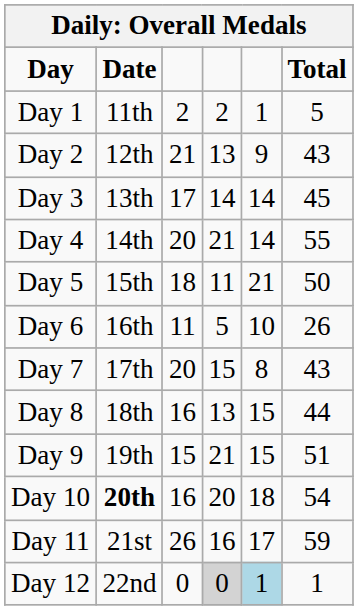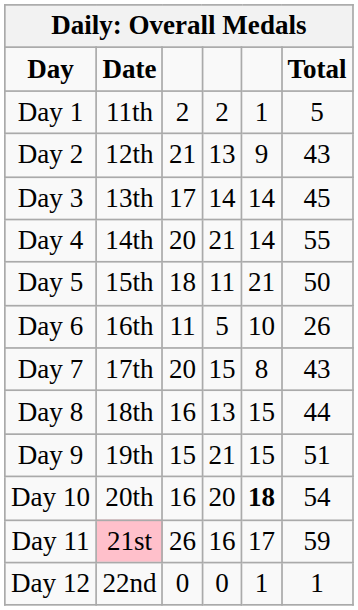(129, 497) bold -> (129, 497) normal
(261, 497) normal -> (261, 497) bold
(129, 540) no background -> (129, 540) pink background
(222, 583) lightgrey background -> (222, 583) no background
(261, 583) lightblue background -> (261, 583) no background
